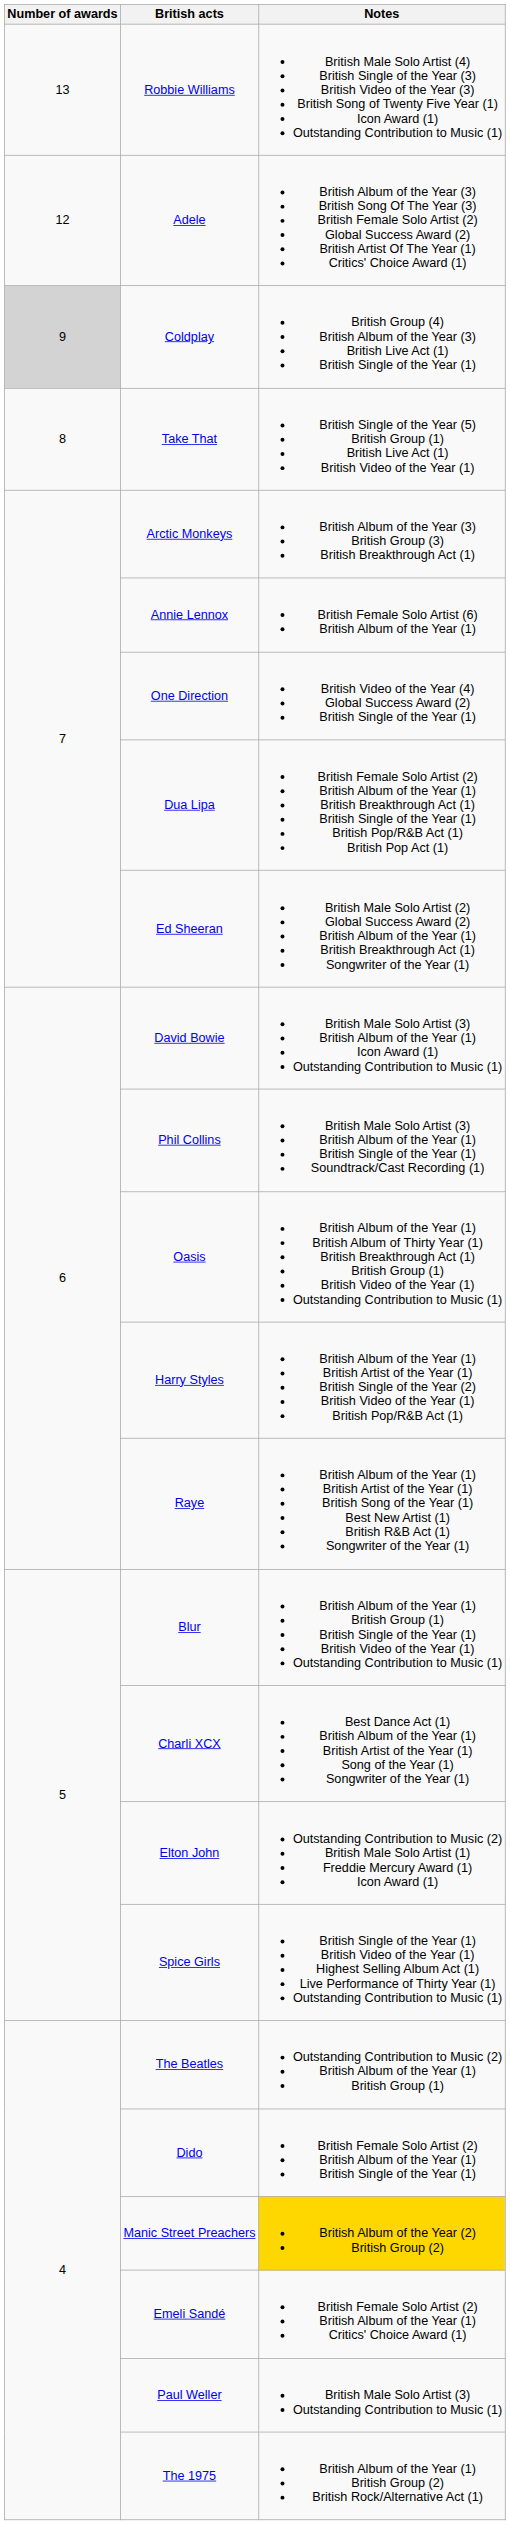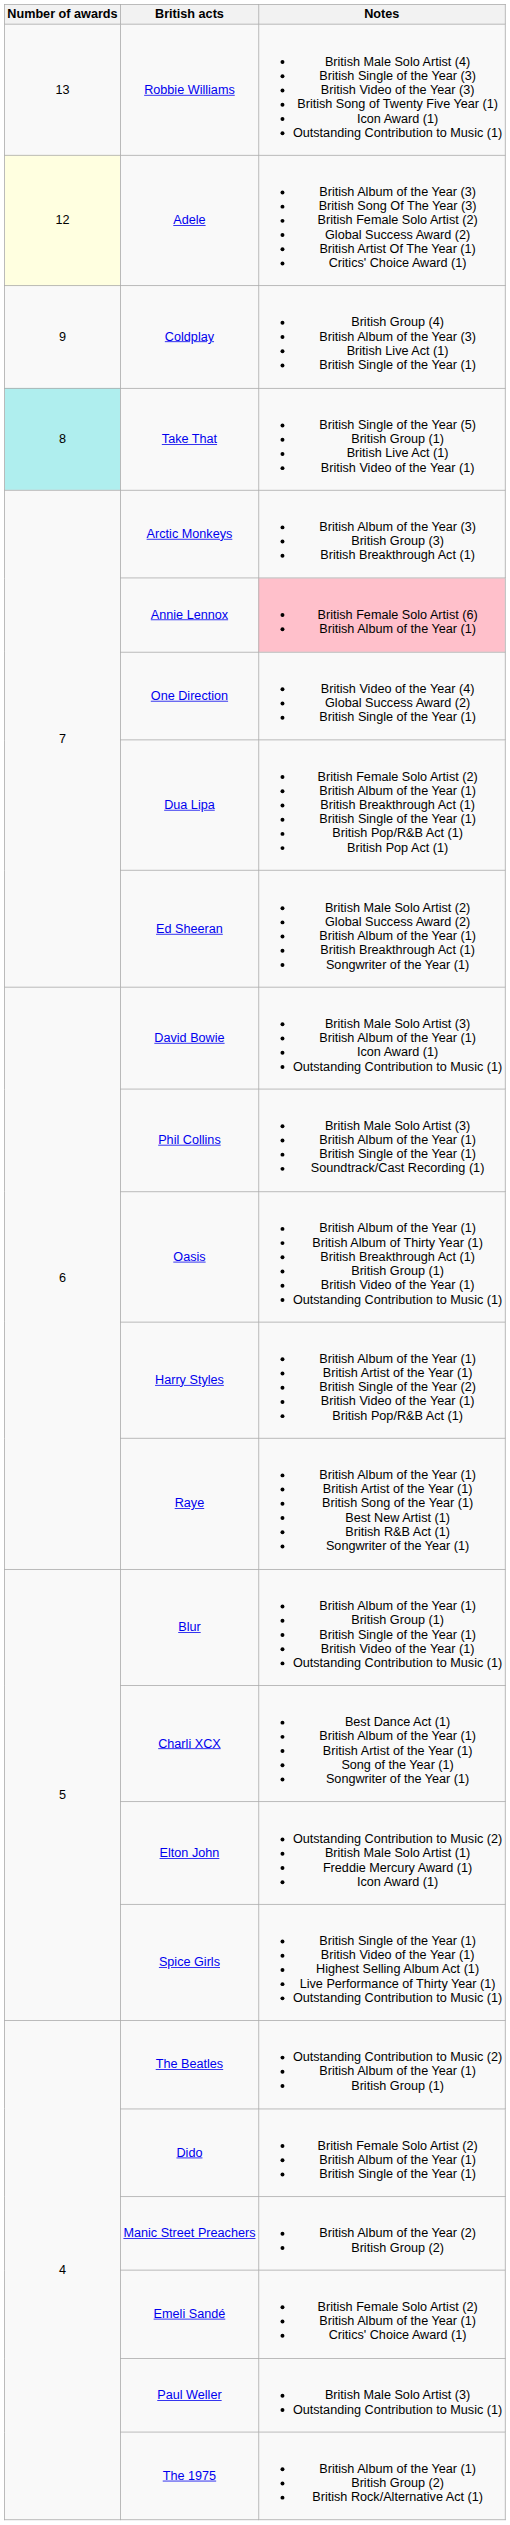(62, 220) no background -> (62, 220) lightyellow background
(62, 336) lightgrey background -> (62, 336) no background
(62, 439) no background -> (62, 439) paleturquoise background
(382, 622) no background -> (382, 622) pink background
(382, 2241) gold background -> (382, 2241) no background
